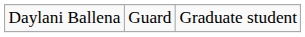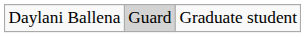(150, 18) no background -> (150, 18) lightgrey background
